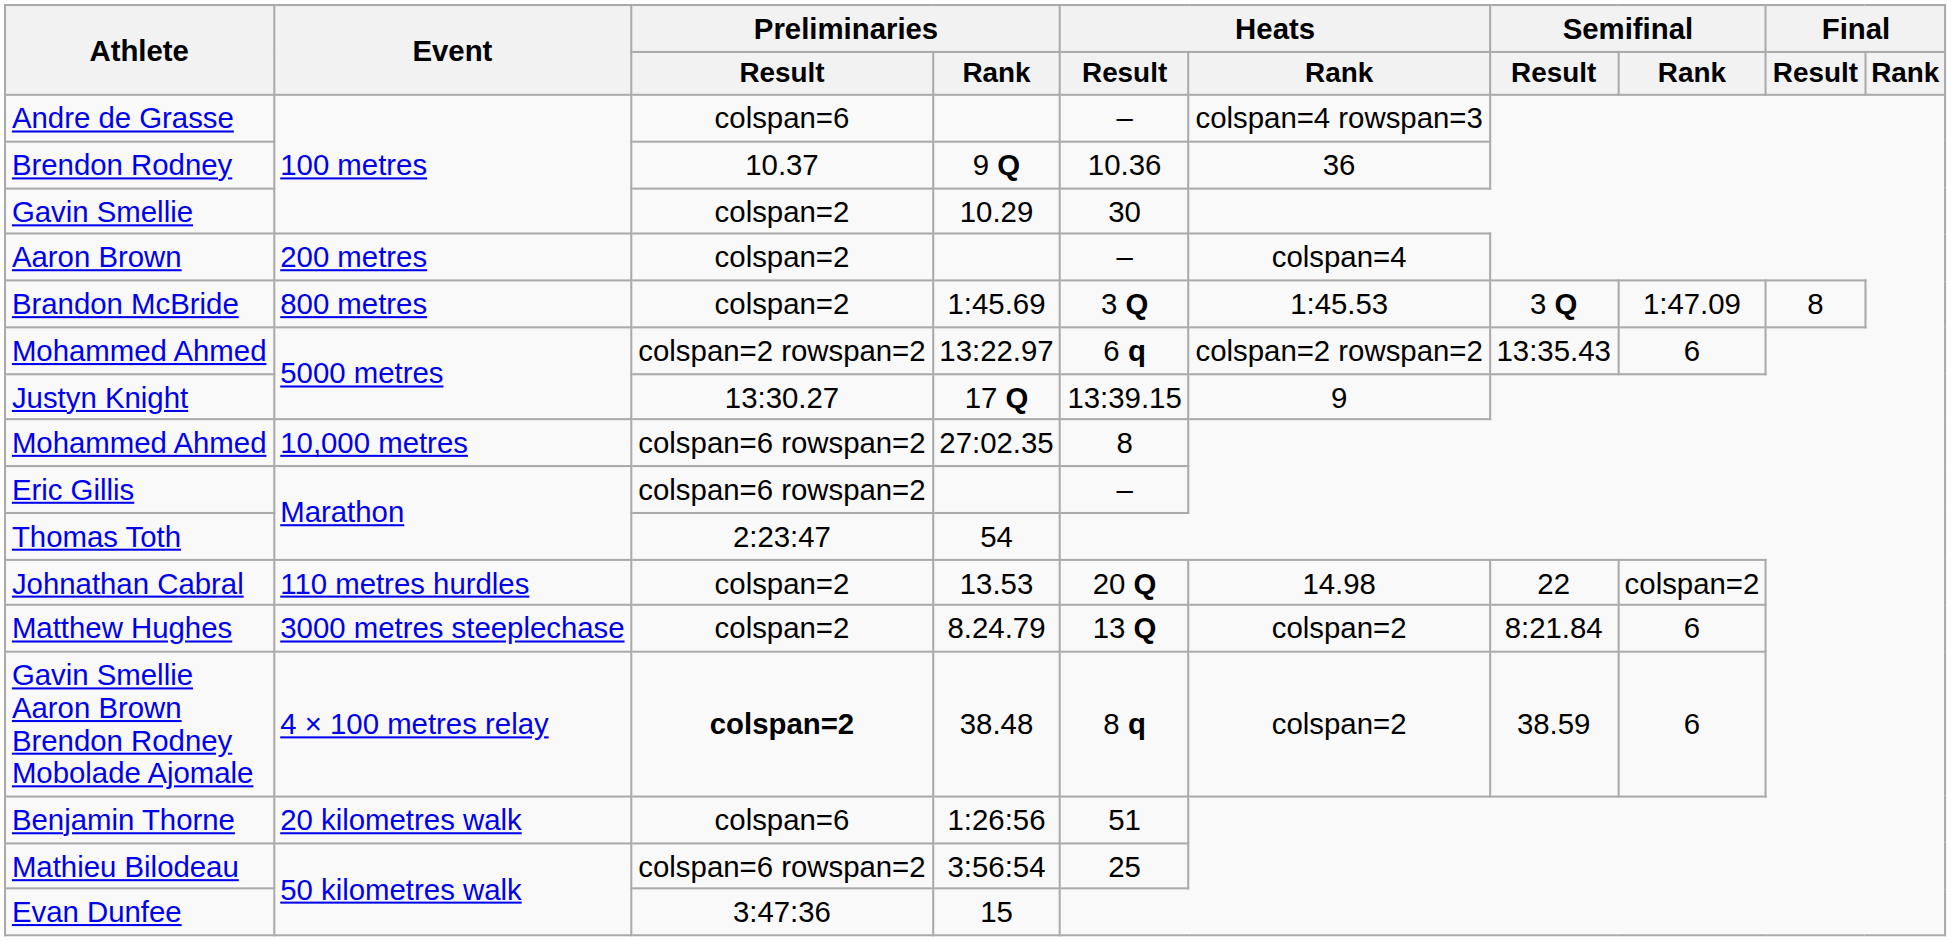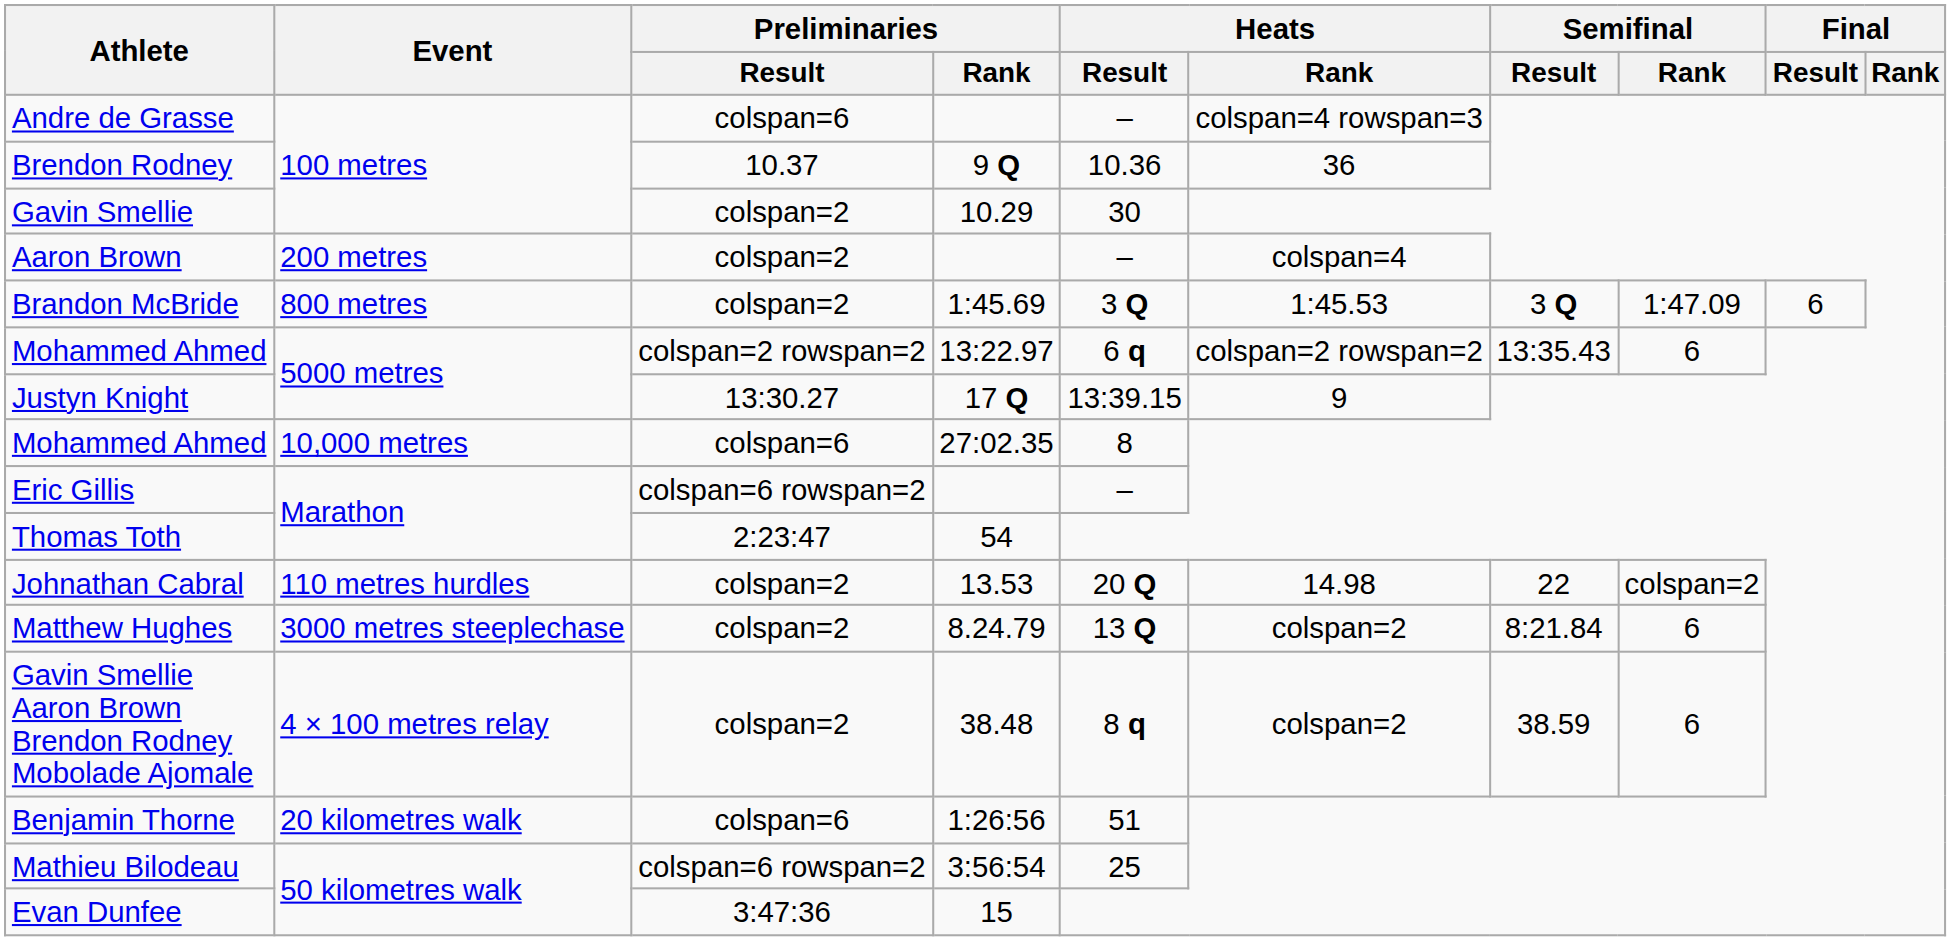(1815, 304) 8 -> (1815, 304) 6
(782, 444) colspan=6 rowspan=2 -> (782, 444) colspan=6
(782, 725) bold -> (782, 725) normal
